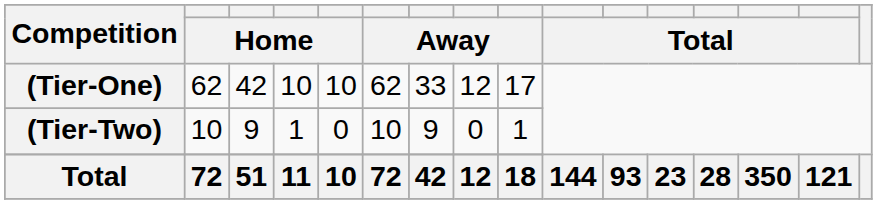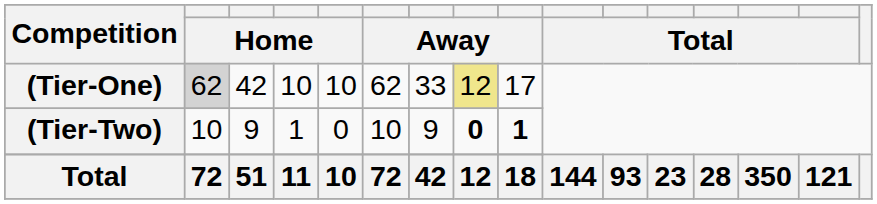(207, 85) no background -> (207, 85) lightgrey background
(475, 85) no background -> (475, 85) khaki background
(475, 130) normal -> (475, 130) bold
(520, 130) normal -> (520, 130) bold
